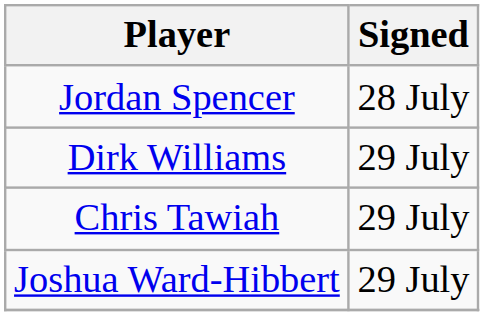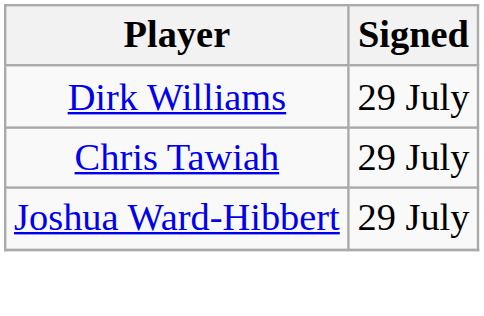- row: (177, 95)
